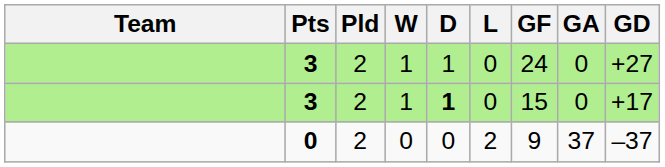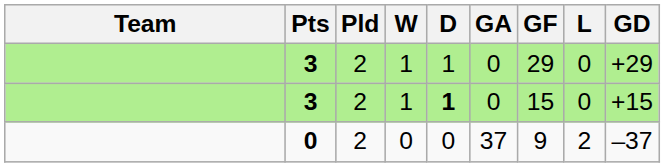columns swapped: (490, 24) <-> (581, 24)
(534, 63) 24 -> (540, 63) 29
(632, 63) +27 -> (632, 63) +29
(632, 102) +17 -> (632, 102) +15
